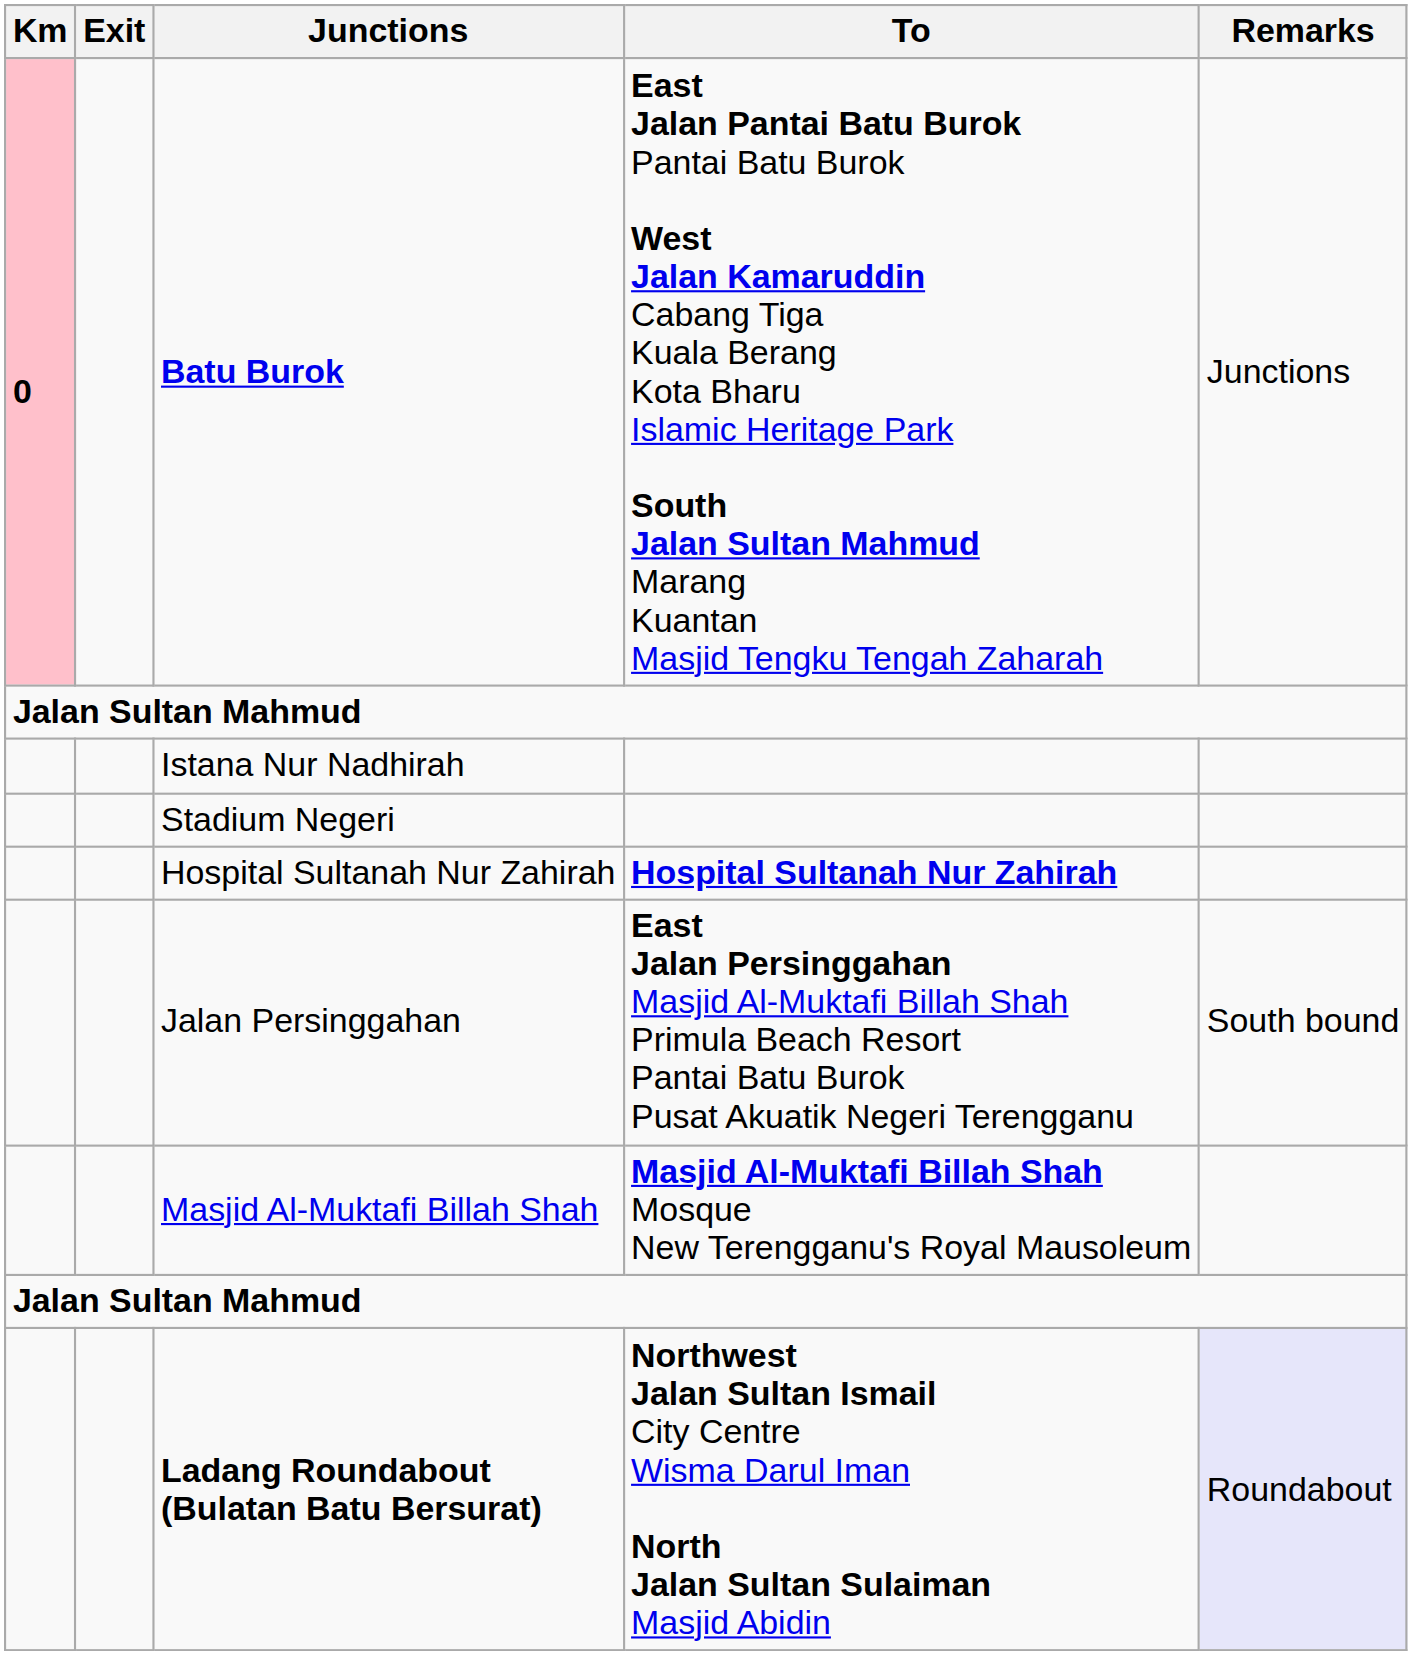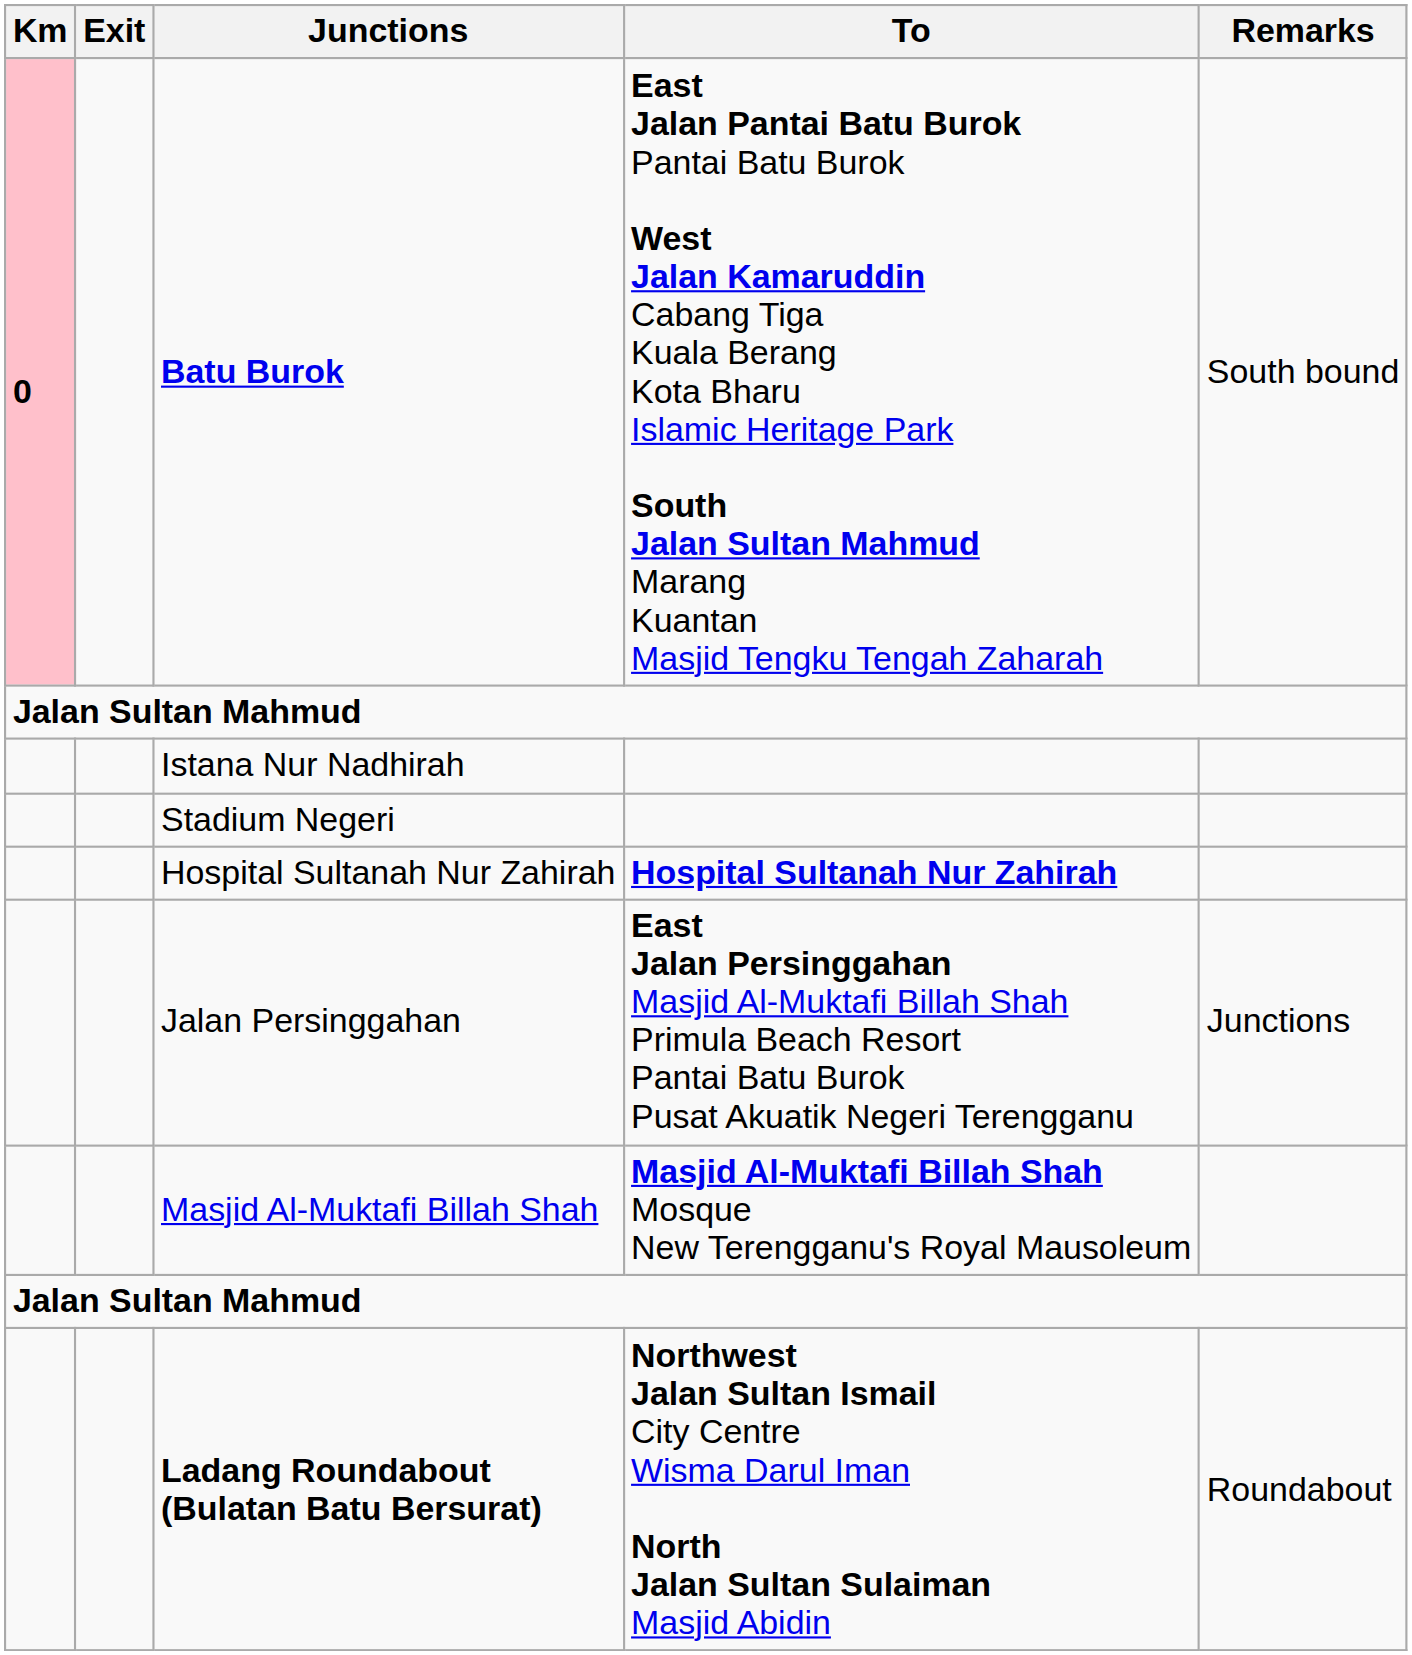(1279, 371) Junctions -> (1303, 371) South bound
(1303, 1021) South bound -> (1279, 1021) Junctions
(1299, 1488) lavender background -> (1299, 1488) no background
